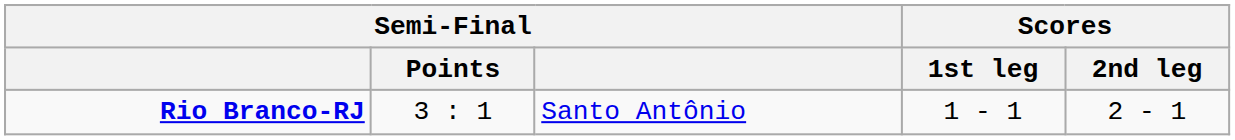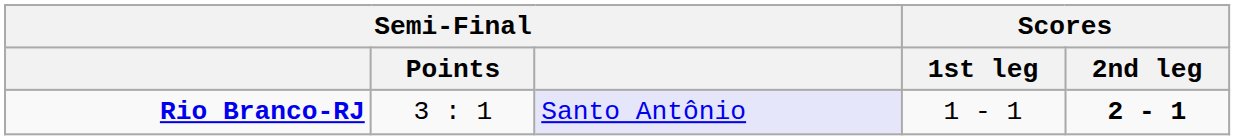(644, 112) no background -> (644, 112) lavender background
(1147, 112) normal -> (1147, 112) bold
